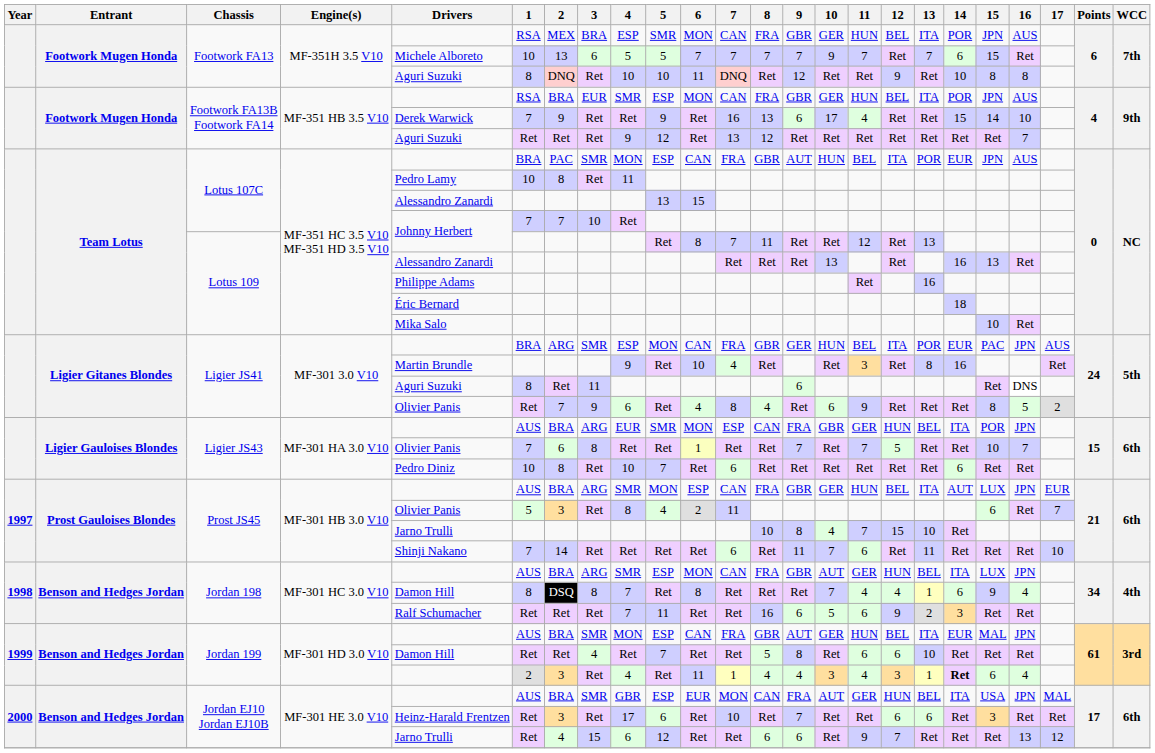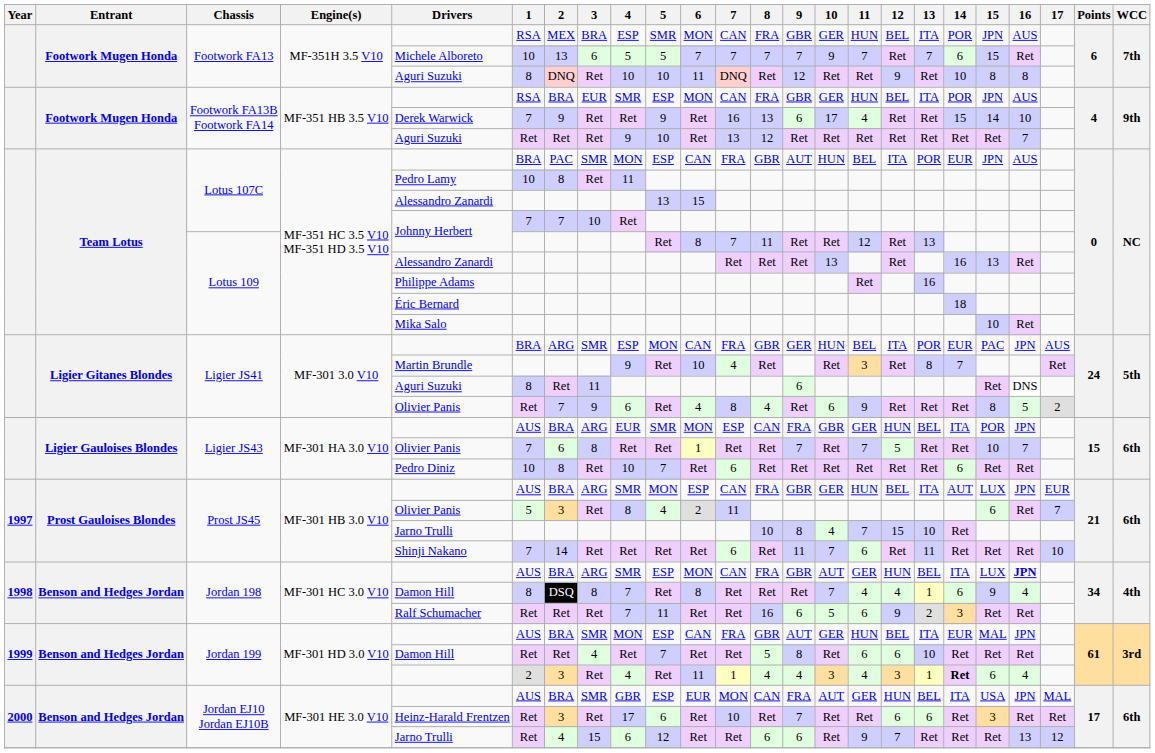(663, 138) 12 -> (663, 138) 10
(960, 365) 16 -> (960, 365) 7
(1025, 571) normal -> (1025, 571) bold
